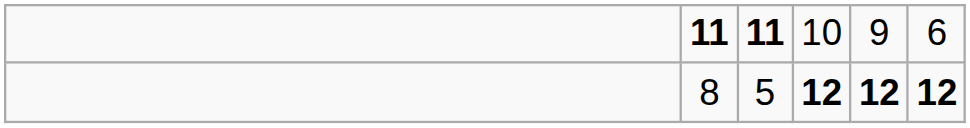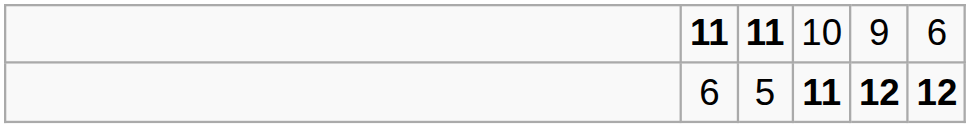(709, 91) 8 -> (709, 91) 6
(822, 91) 12 -> (822, 91) 11
